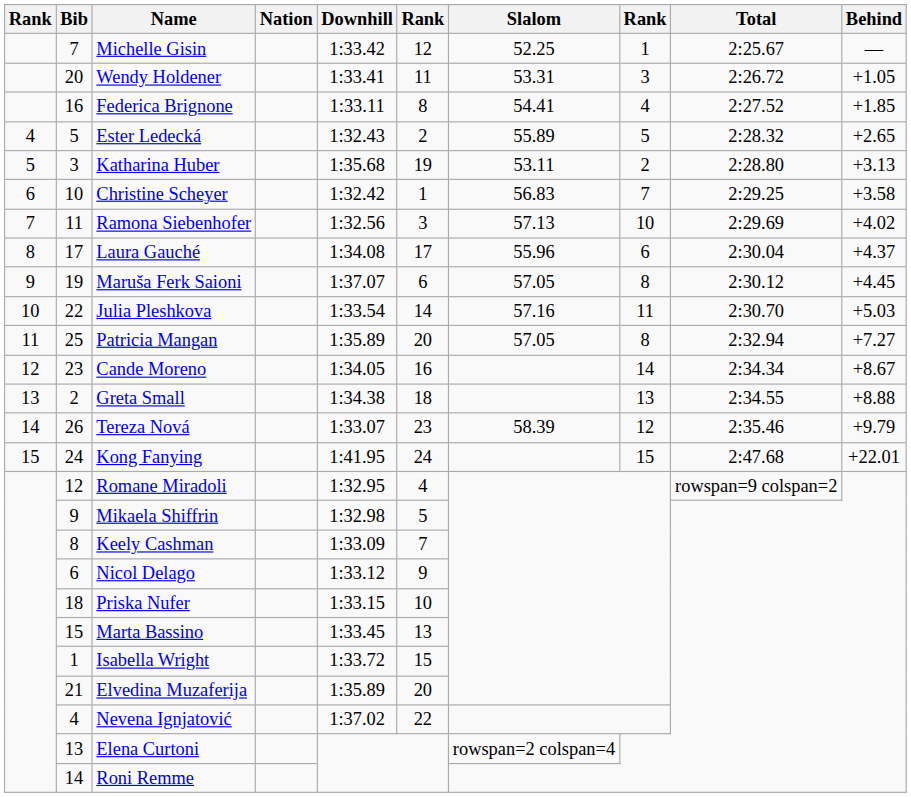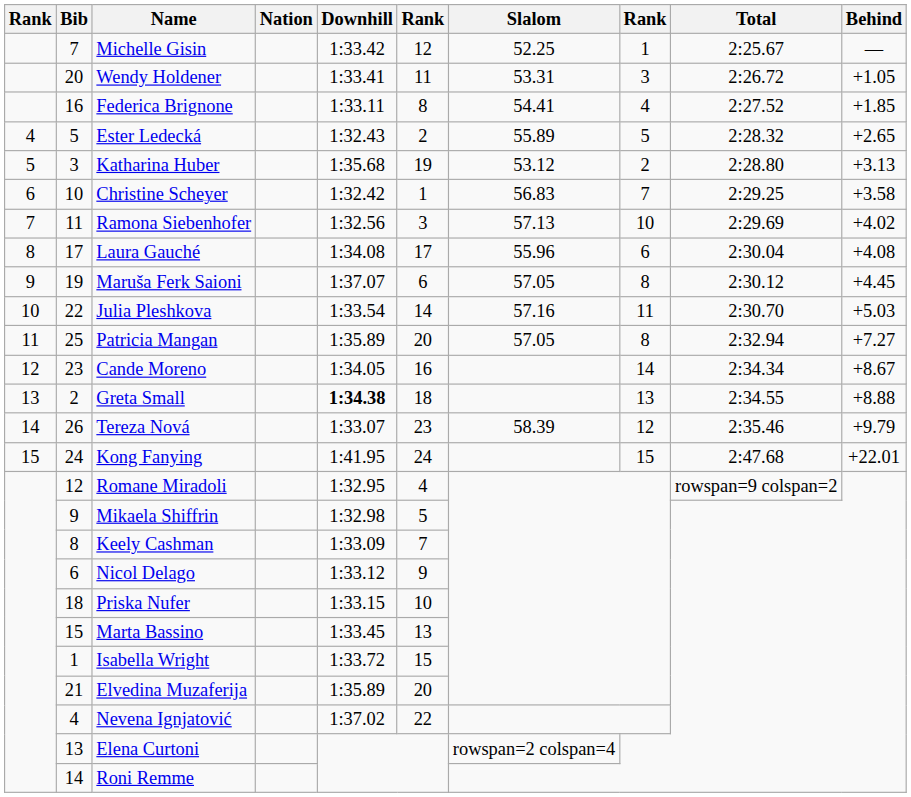(534, 164) 53.11 -> (534, 164) 53.12
(874, 252) +4.37 -> (874, 252) +4.08
(357, 398) normal -> (357, 398) bold
